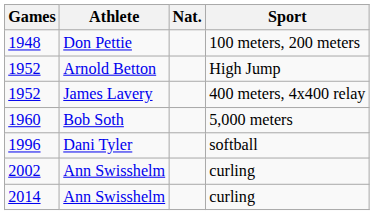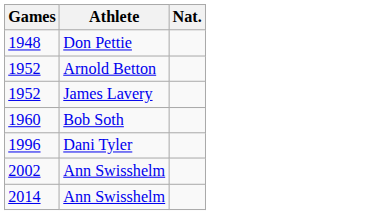- column: (287, 17)
